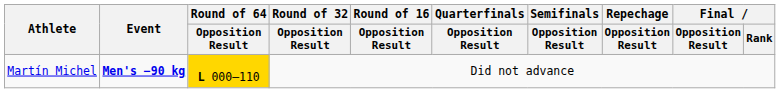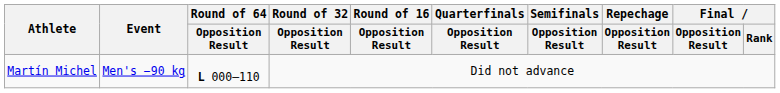(144, 71) bold -> (144, 71) normal
(229, 78) gold background -> (229, 78) no background
